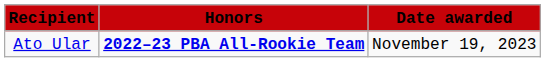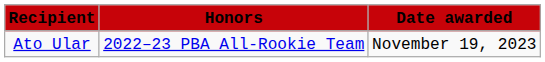(234, 44) bold -> (234, 44) normal
